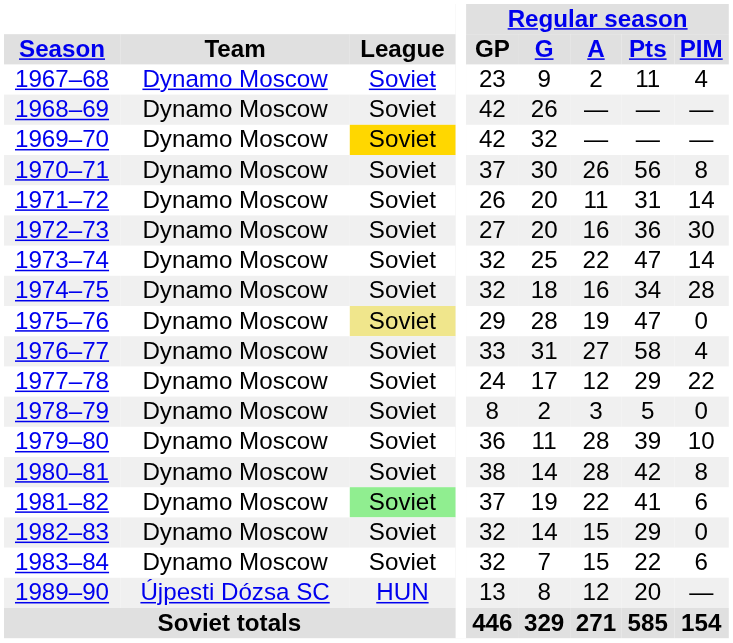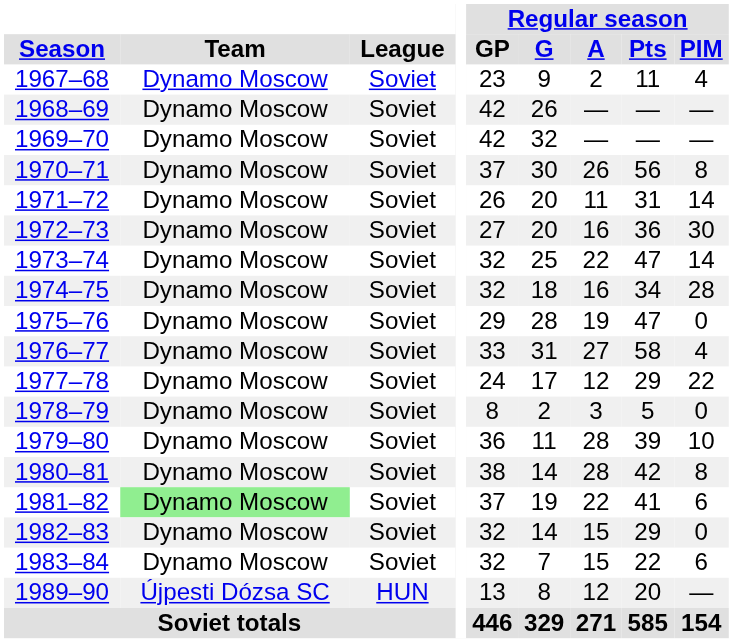(402, 139) gold background -> (402, 139) no background
(402, 320) khaki background -> (402, 320) no background
(235, 502) no background -> (235, 502) lightgreen background
(402, 502) lightgreen background -> (402, 502) no background
